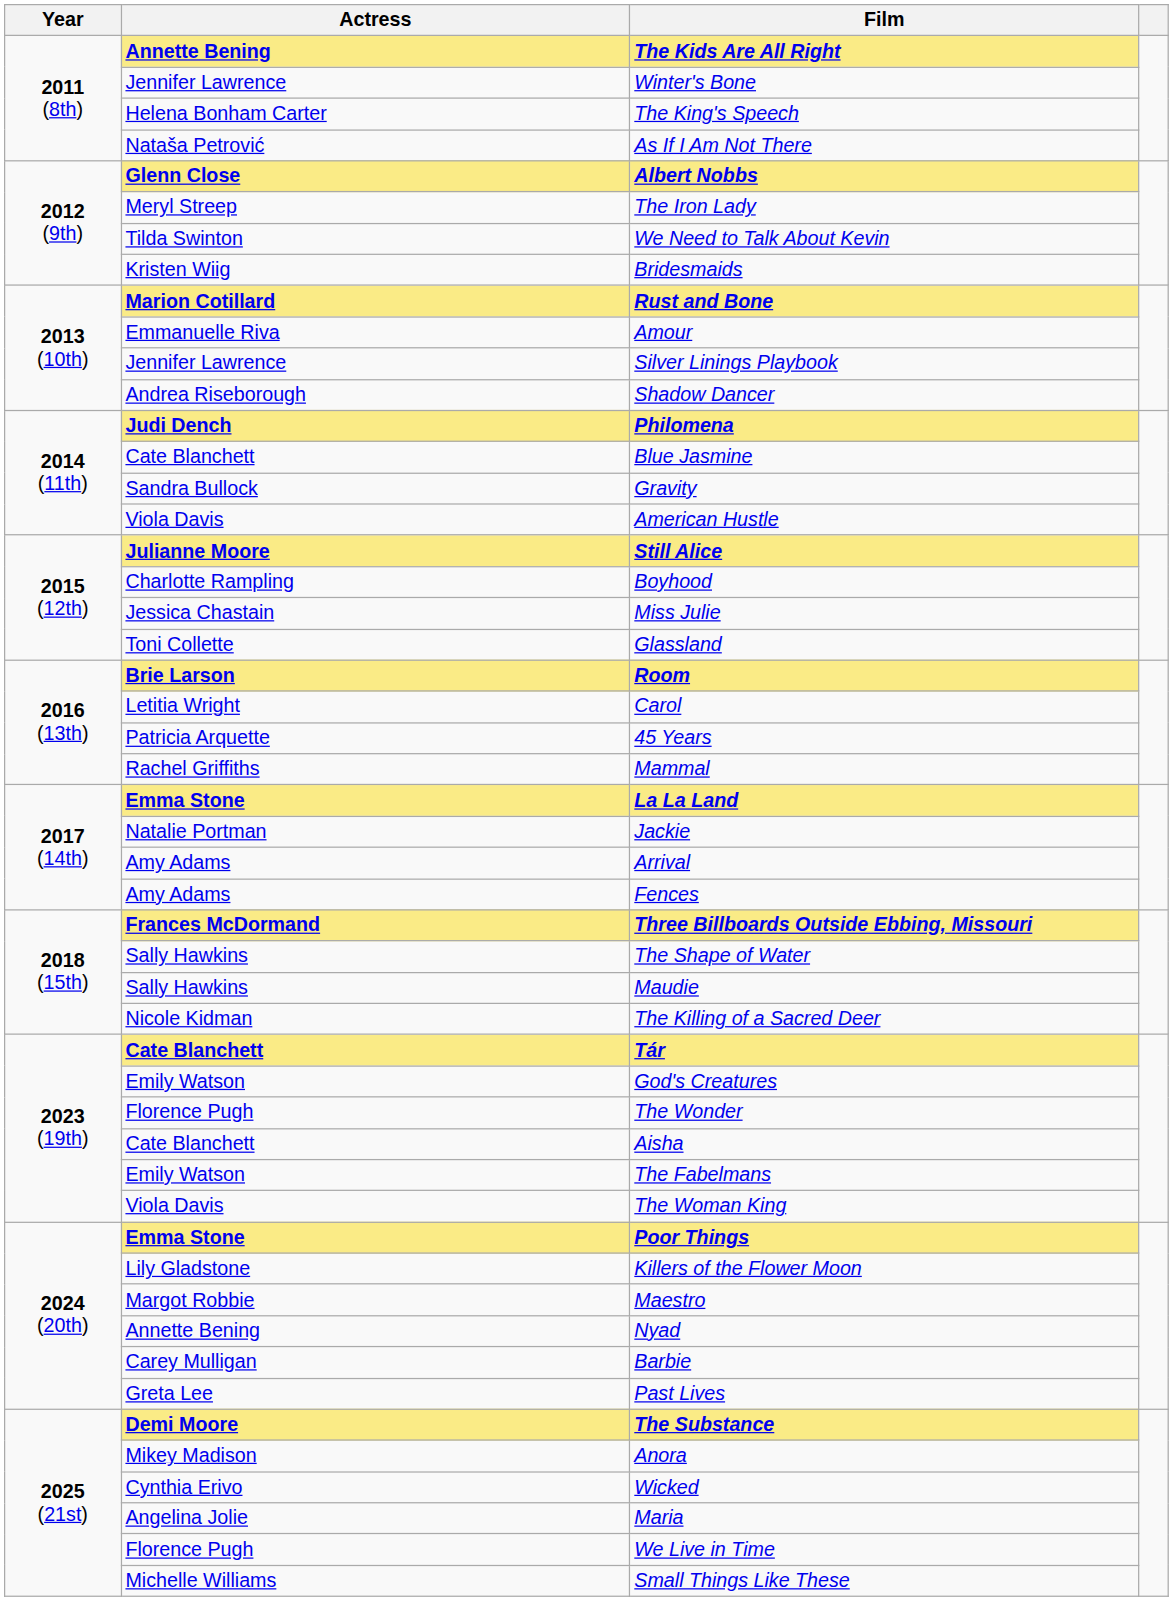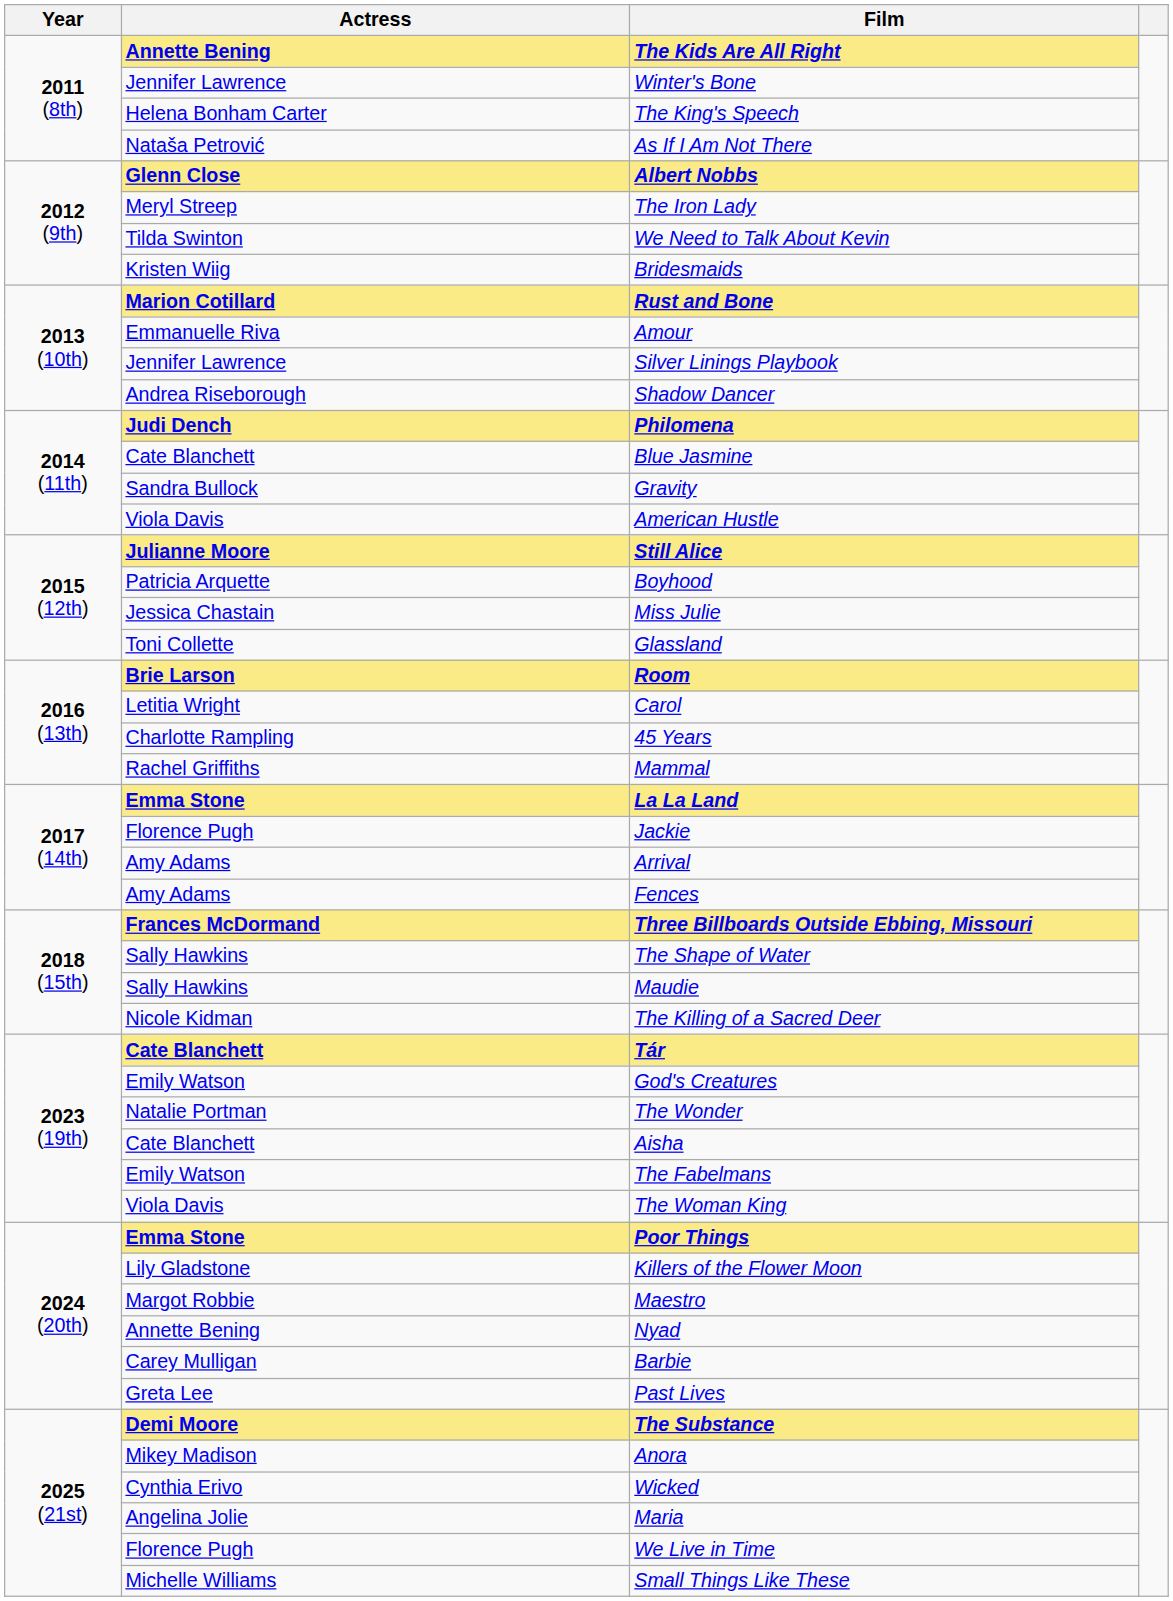(210, 581) Charlotte Rampling -> (198, 581) Patricia Arquette
(198, 737) Patricia Arquette -> (210, 737) Charlotte Rampling
(196, 831) Natalie Portman -> (189, 831) Florence Pugh
(189, 1112) Florence Pugh -> (196, 1112) Natalie Portman
